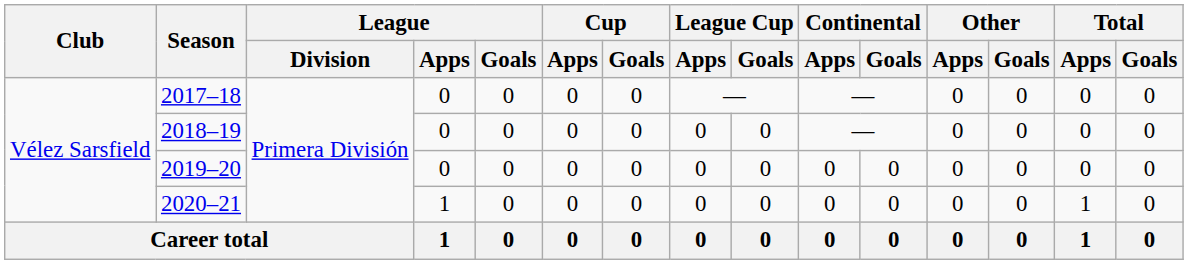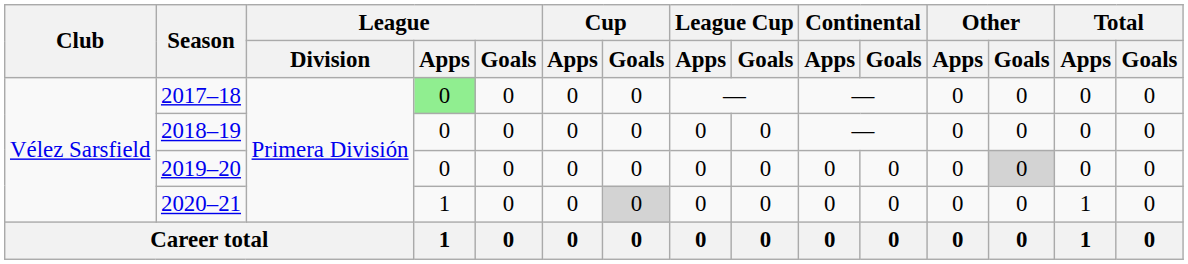(445, 95) no background -> (445, 95) lightgreen background
(1022, 167) no background -> (1022, 167) lightgrey background
(636, 204) no background -> (636, 204) lightgrey background
